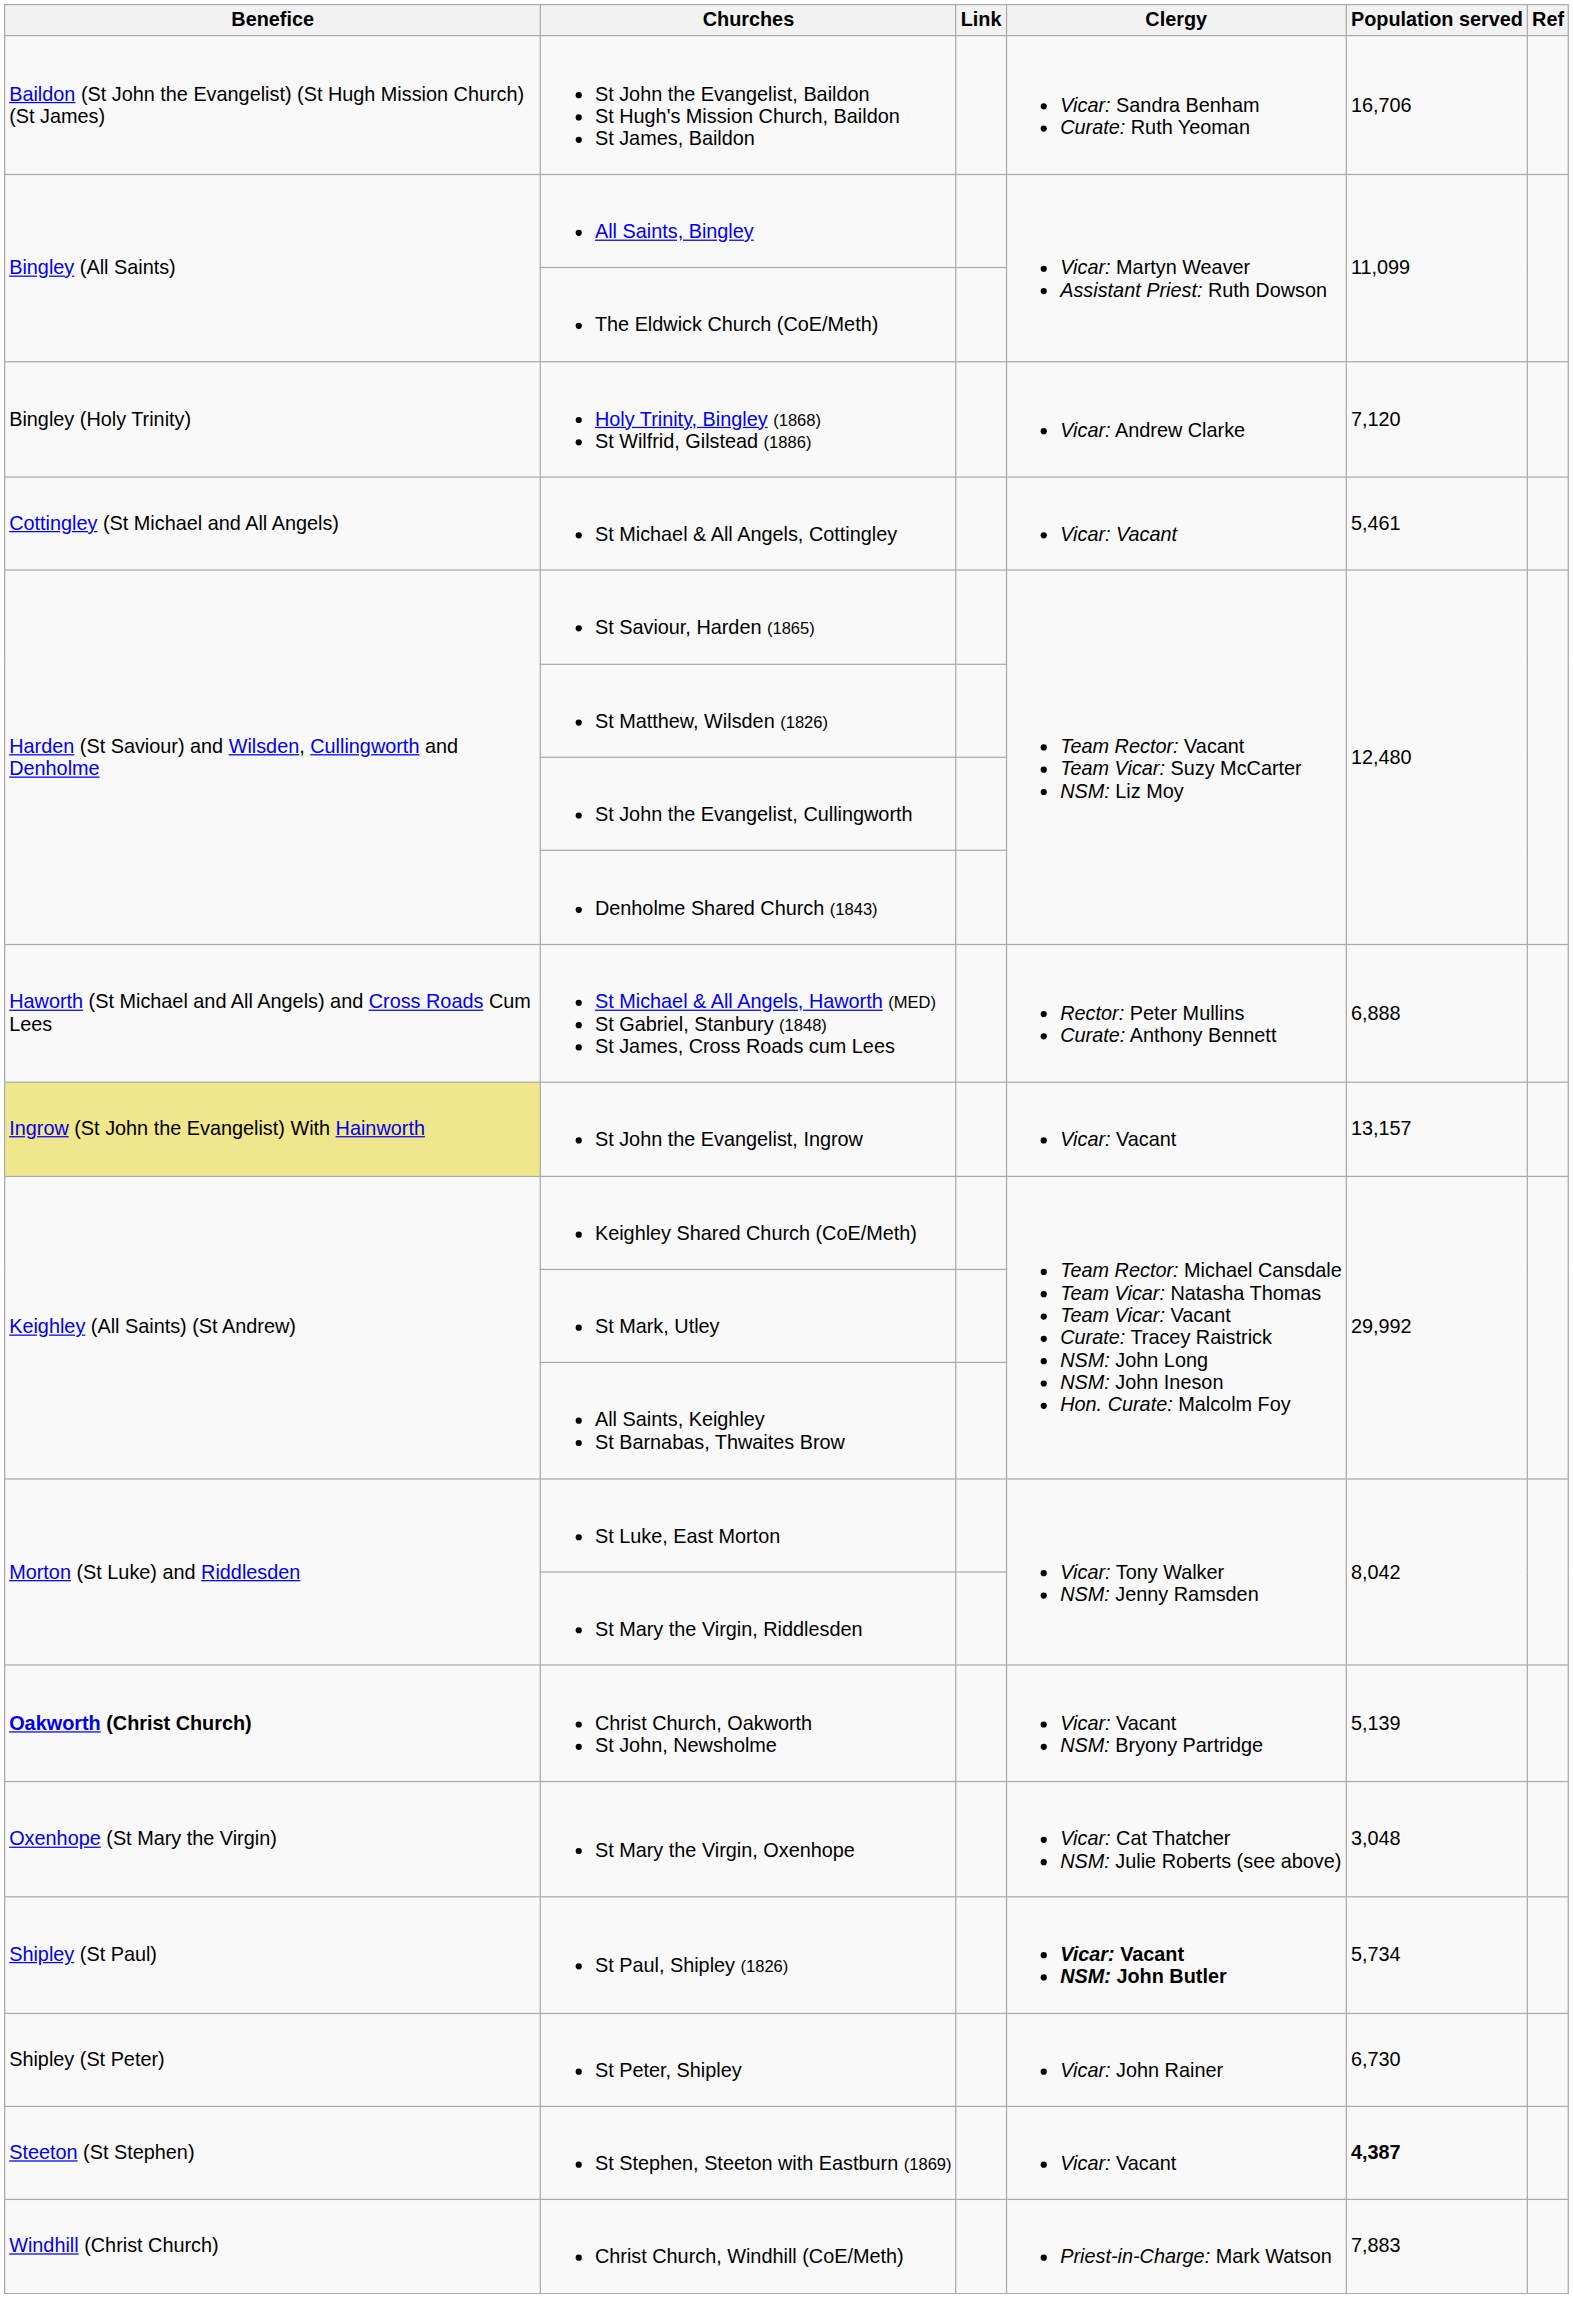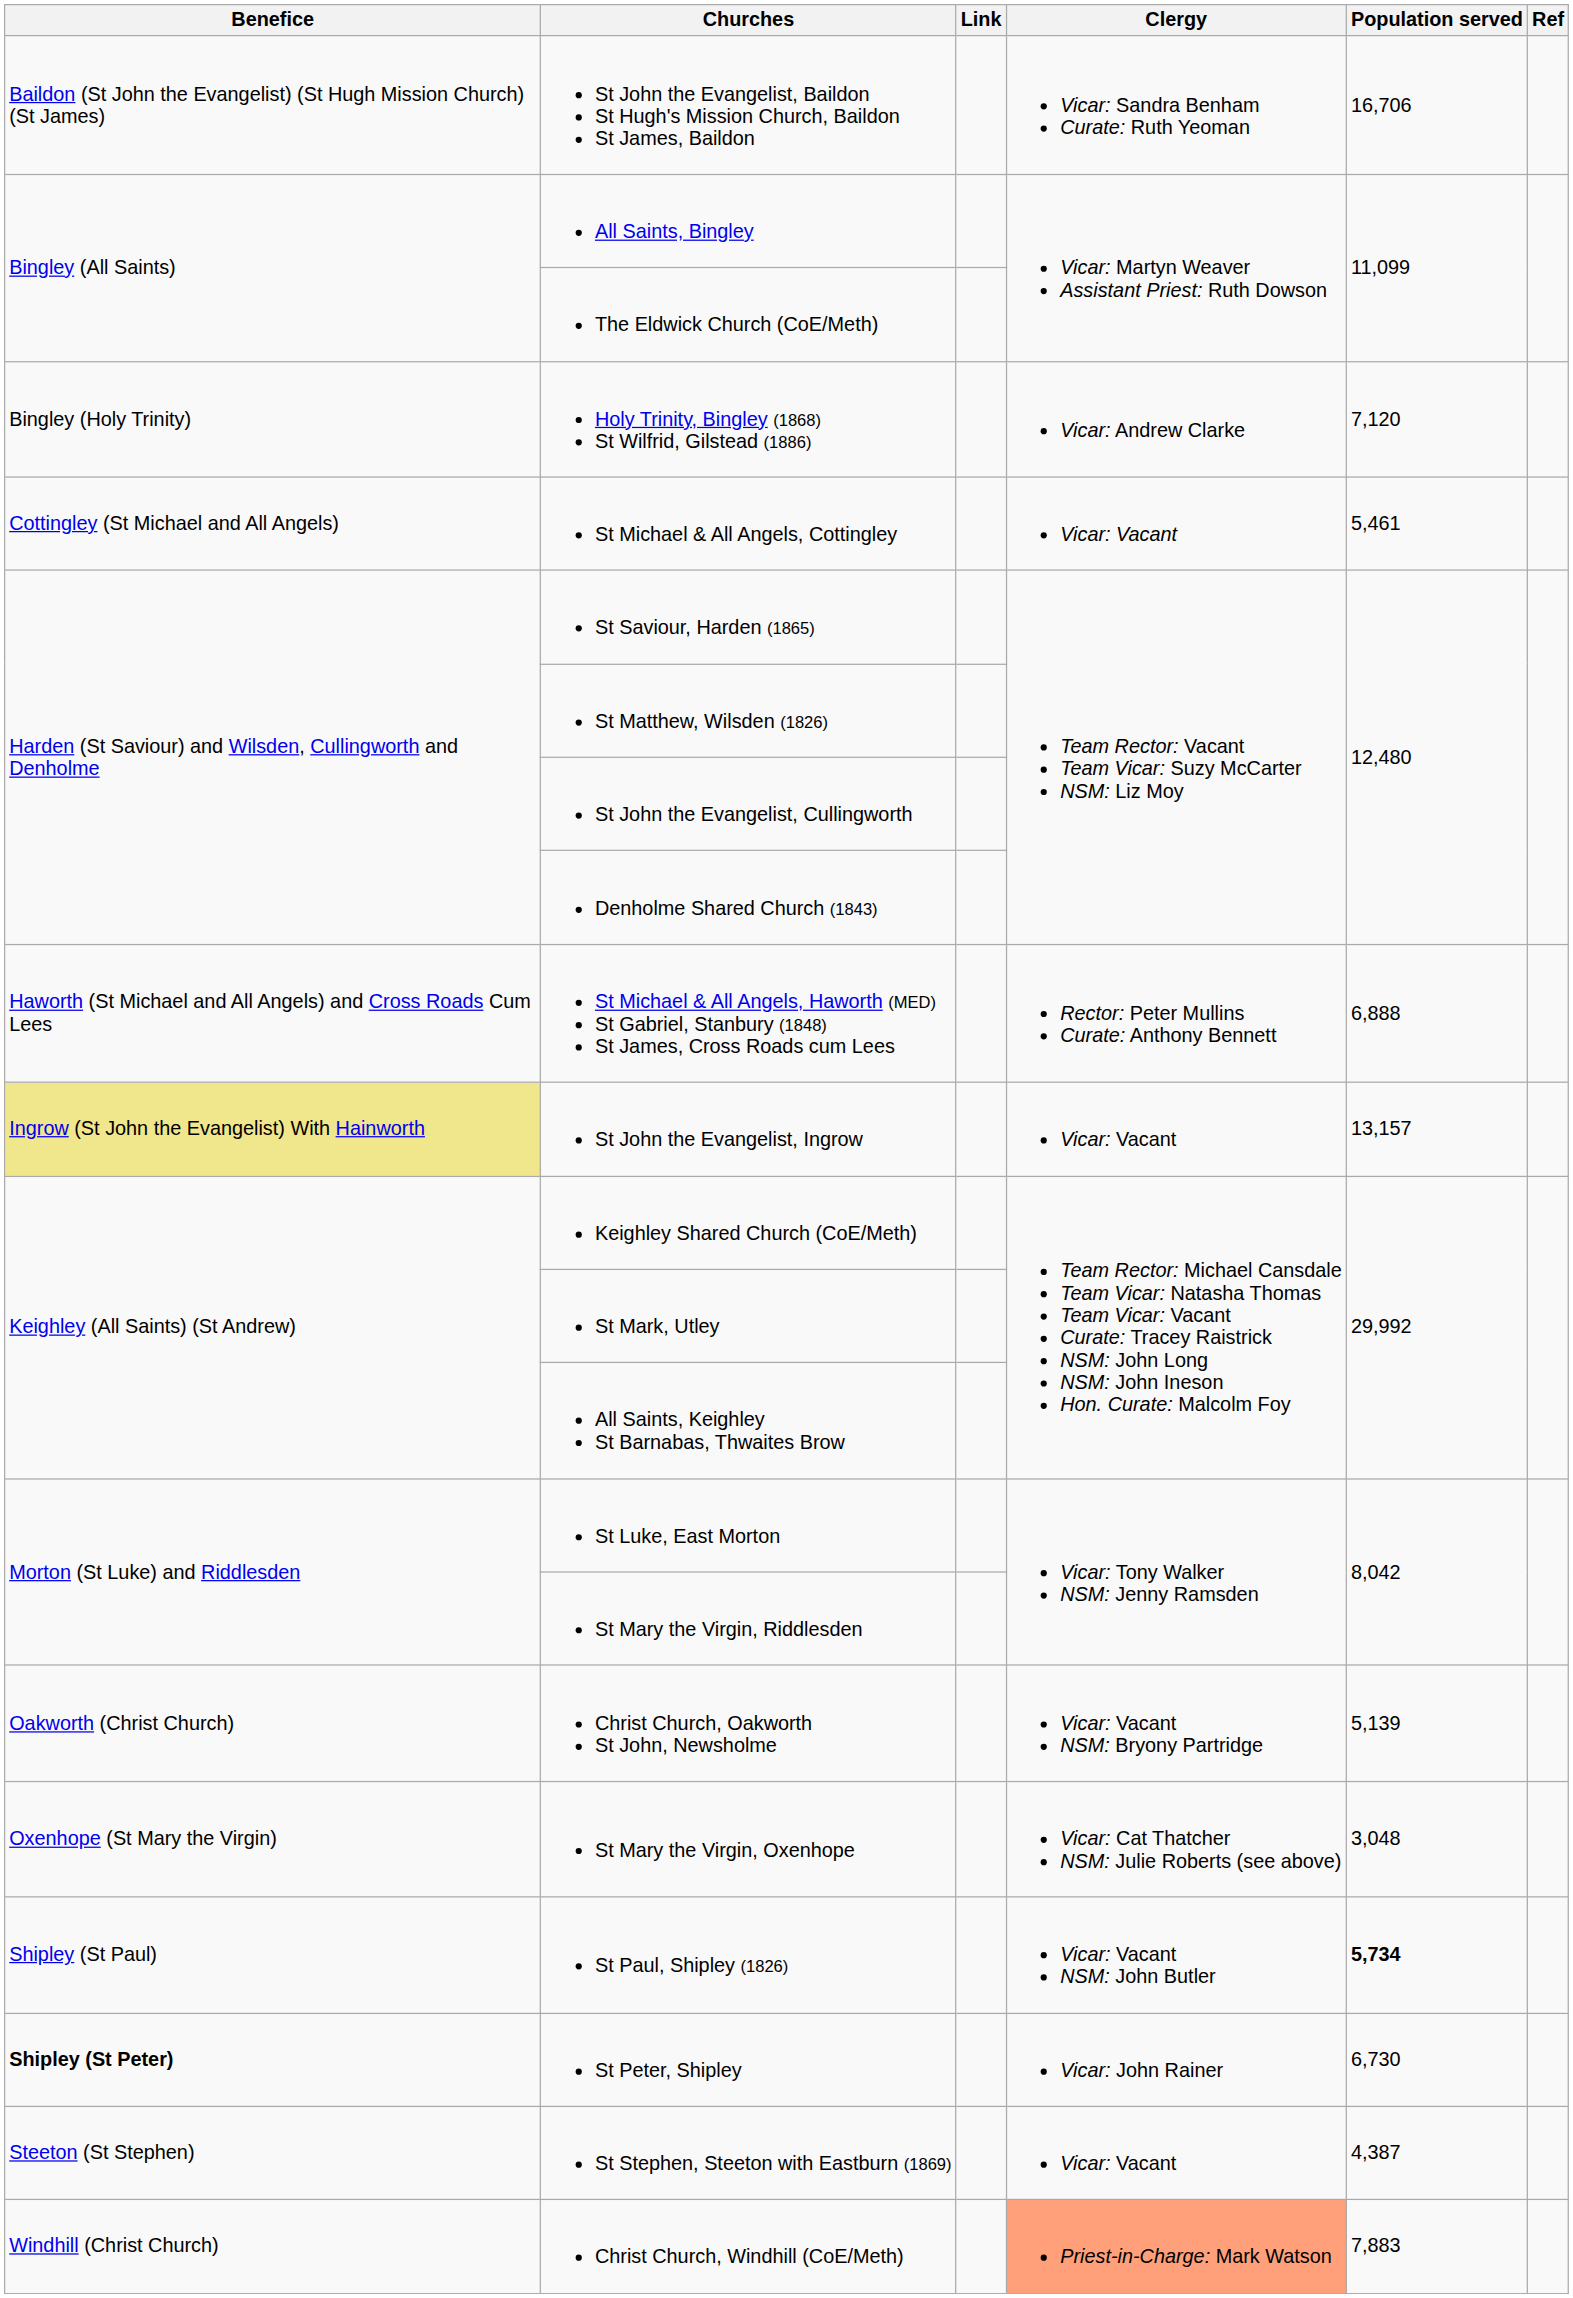(130, 1723) bold -> (122, 1723) normal
(1176, 1966) bold -> (1176, 1966) normal
(1376, 1954) normal -> (1376, 1954) bold
(87, 2059) normal -> (91, 2059) bold
(1376, 2152) bold -> (1376, 2152) normal
(1176, 2258) no background -> (1176, 2258) lightsalmon background
